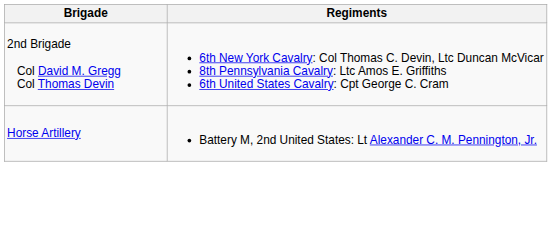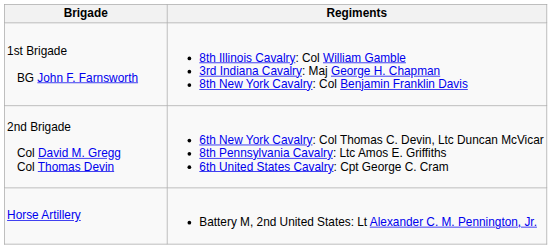+ row: (73, 64)
